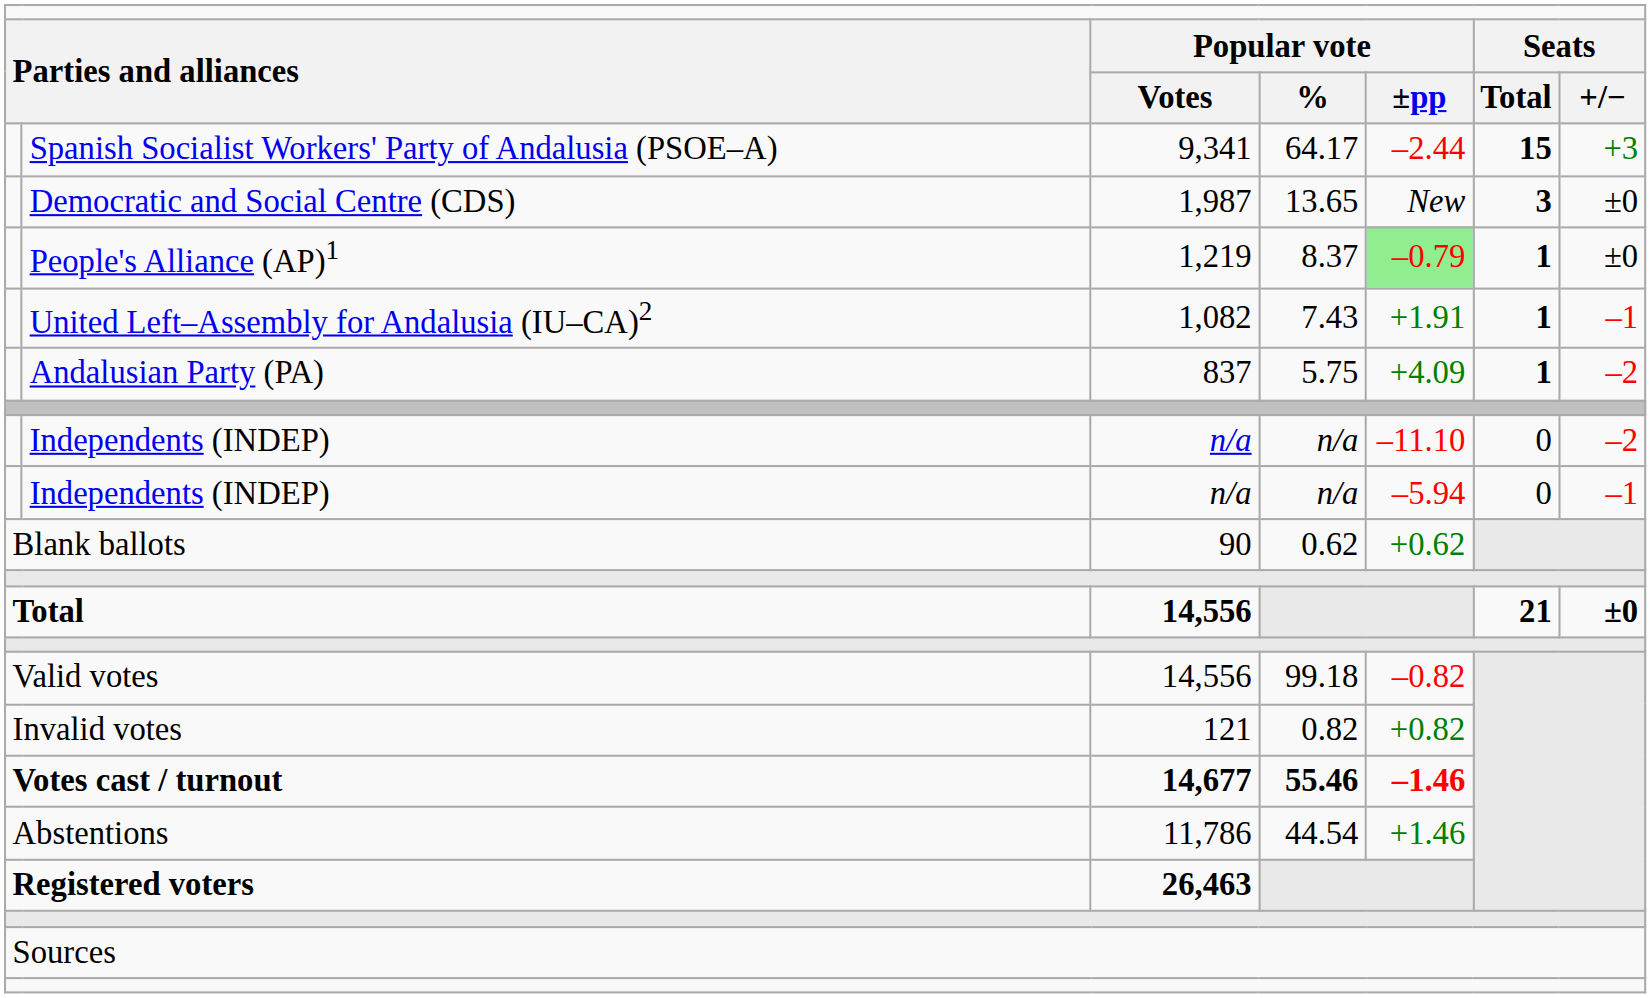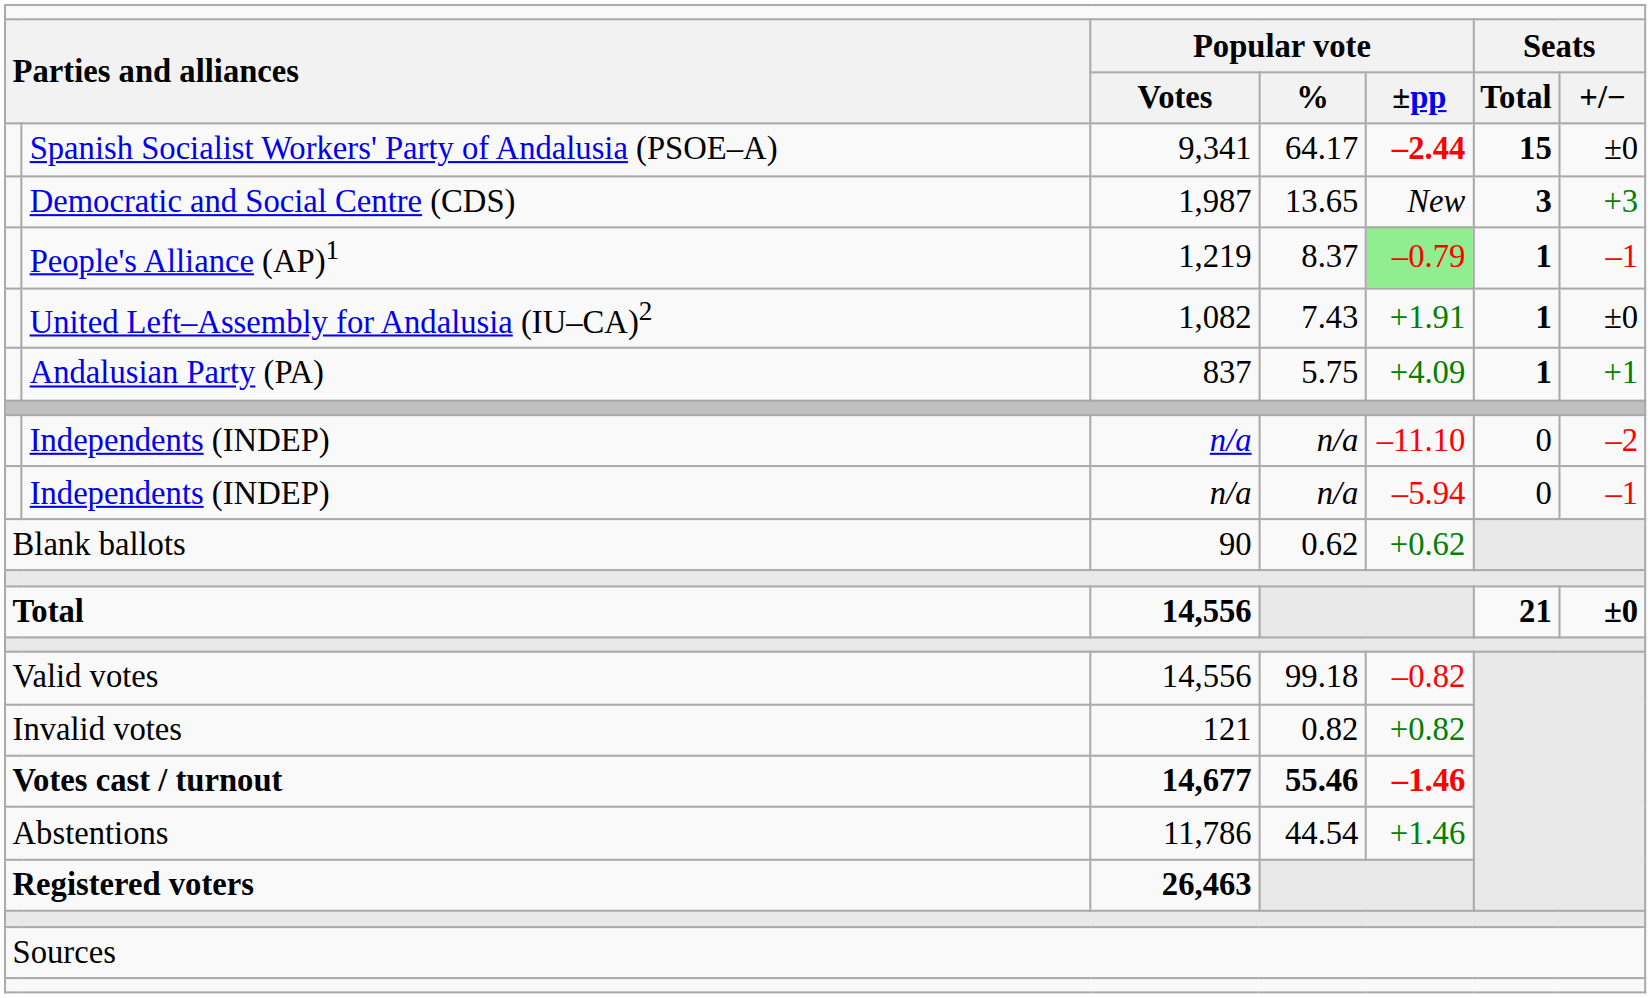(1429, 148) normal -> (1429, 148) bold
(1621, 148) +3 -> (1621, 148) ±0
(1621, 200) ±0 -> (1621, 200) +3
(1621, 256) ±0 -> (1622, 256) –1
(1622, 317) –1 -> (1621, 317) ±0
(1622, 373) –2 -> (1621, 373) +1
